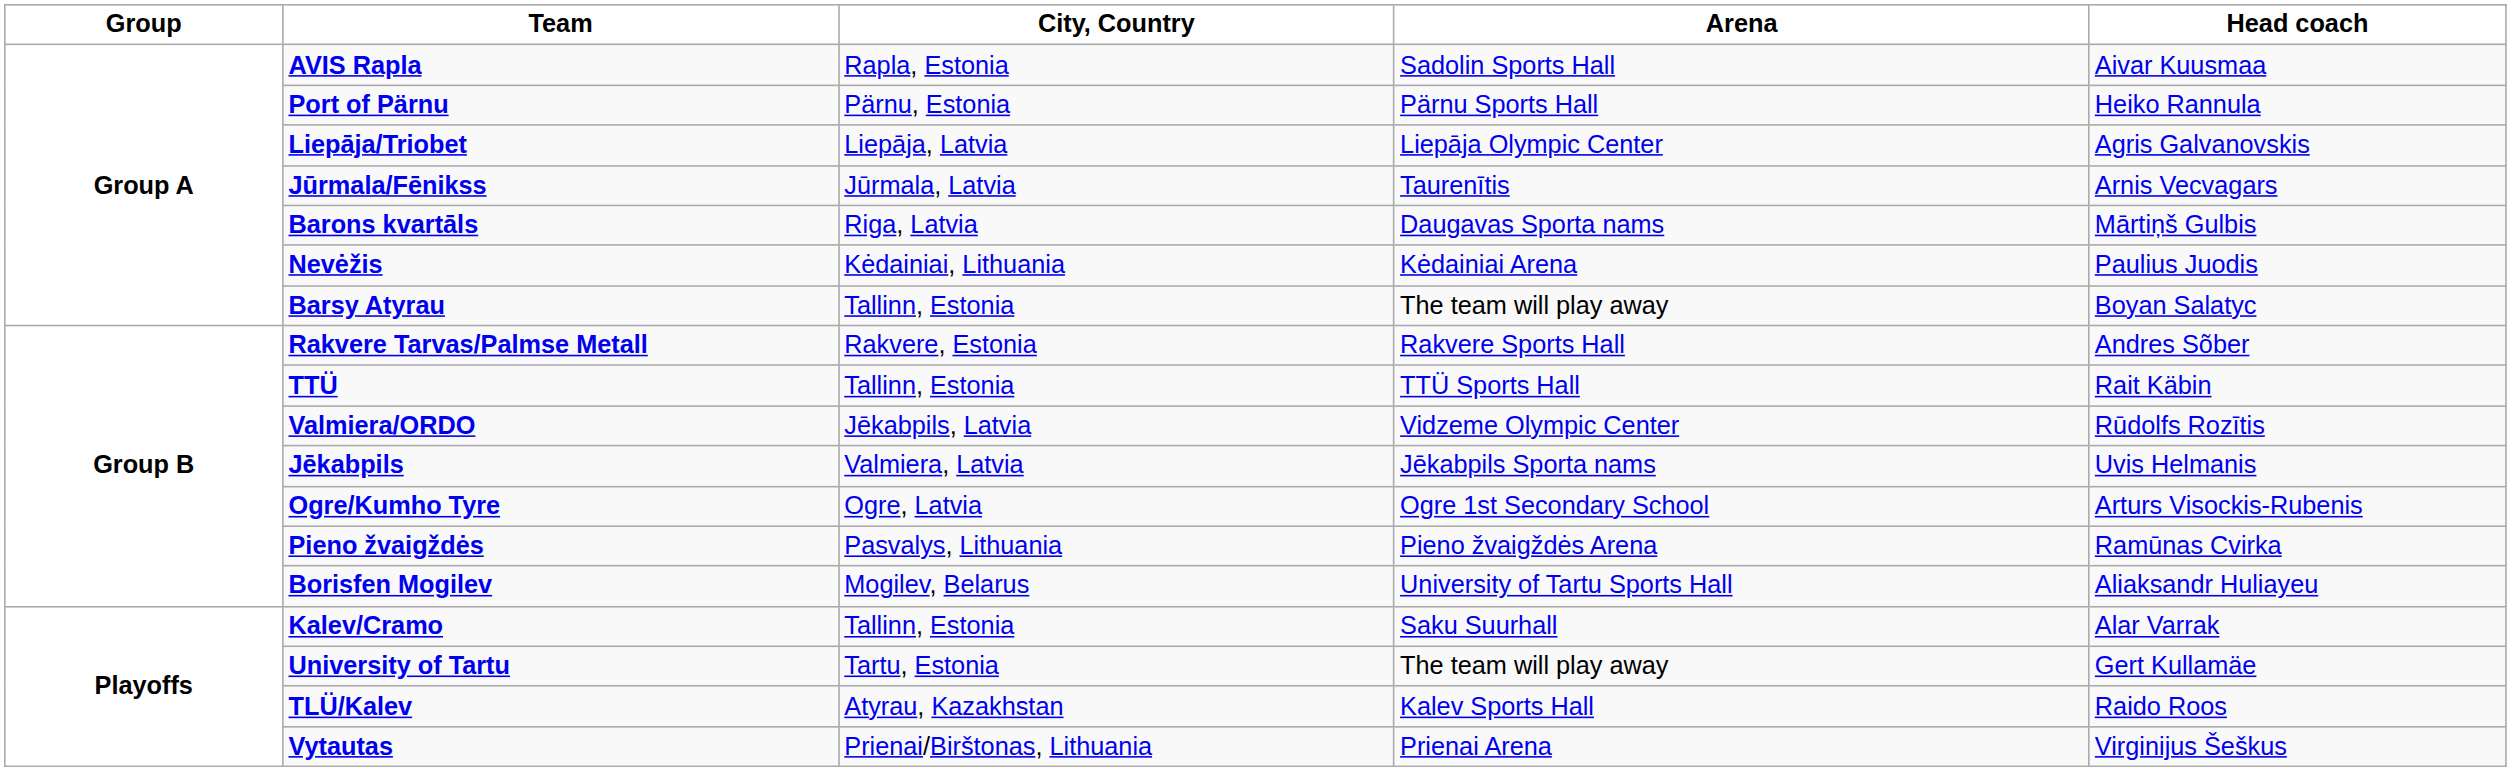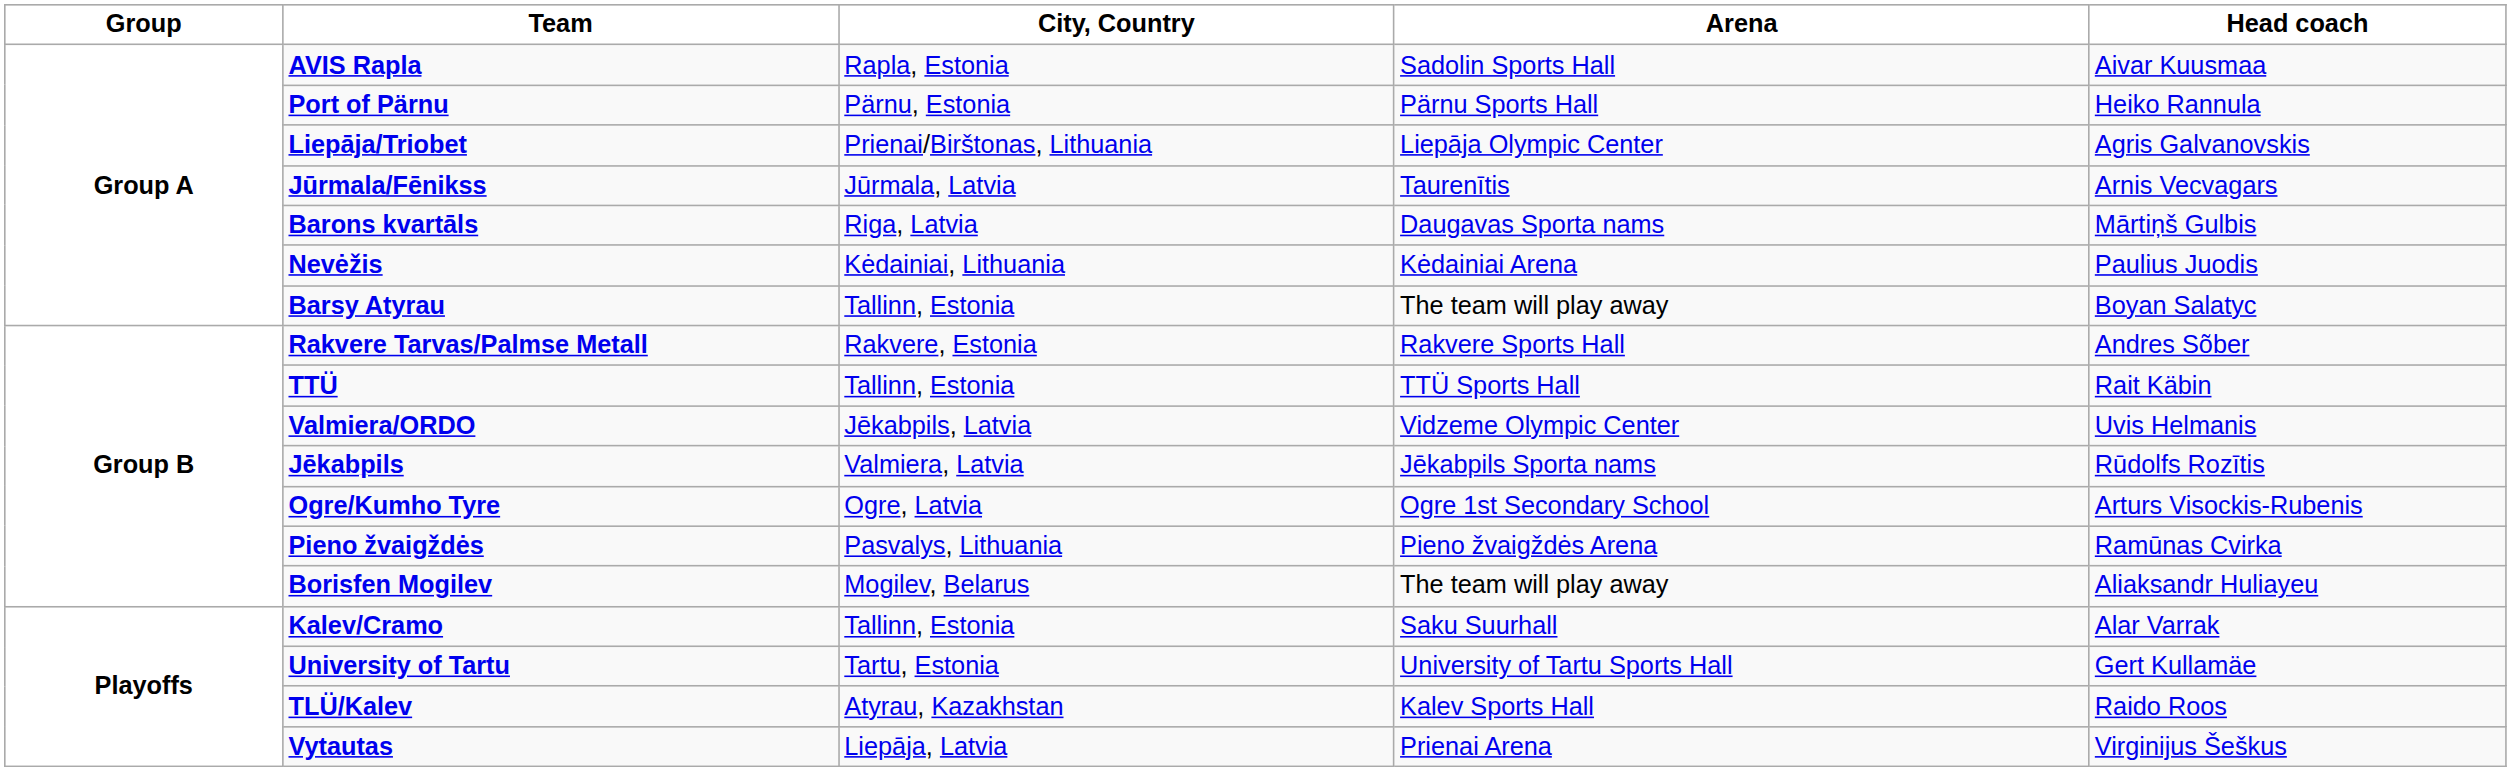(926, 144) Liepāja, Latvia -> (998, 144) Prienai/Birštonas, Lithuania
(2180, 425) Rūdolfs Rozītis -> (2176, 425) Uvis Helmanis
(2176, 465) Uvis Helmanis -> (2180, 465) Rūdolfs Rozītis
(1566, 585) University of Tartu Sports Hall -> (1534, 585) The team will play away
(1534, 666) The team will play away -> (1566, 666) University of Tartu Sports Hall
(998, 746) Prienai/Birštonas, Lithuania -> (926, 746) Liepāja, Latvia
